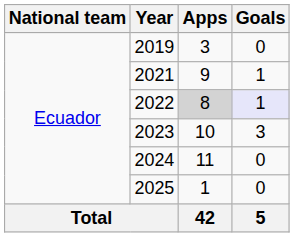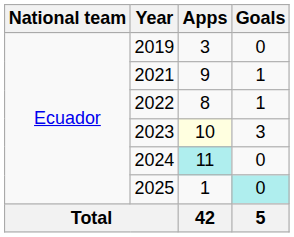(205, 103) lightgrey background -> (205, 103) no background
(261, 103) lavender background -> (261, 103) no background
(205, 132) no background -> (205, 132) lightyellow background
(205, 160) no background -> (205, 160) paleturquoise background
(261, 189) no background -> (261, 189) paleturquoise background
